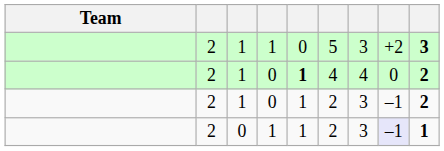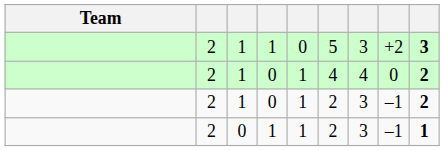(303, 74) bold -> (303, 74) normal
(394, 131) lavender background -> (394, 131) no background
